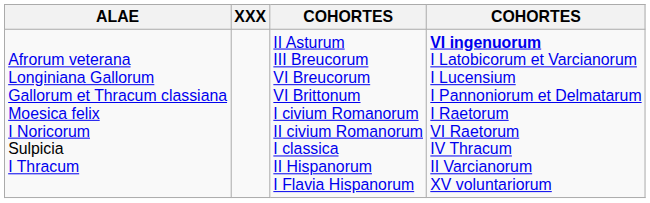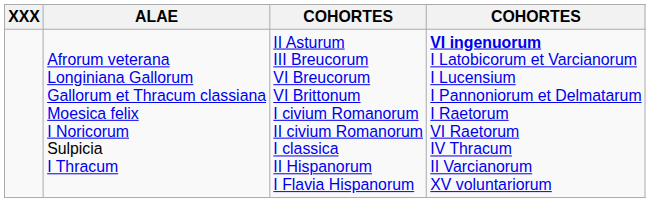columns swapped: (118, 17) <-> (250, 17)
